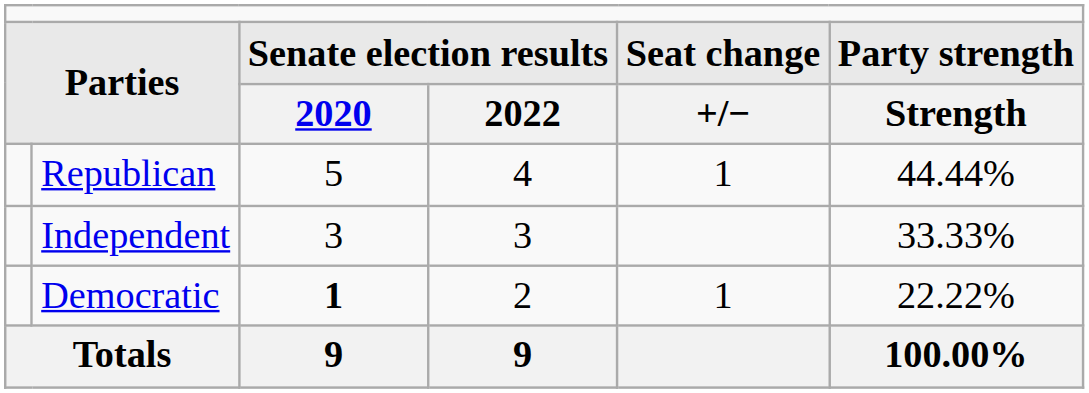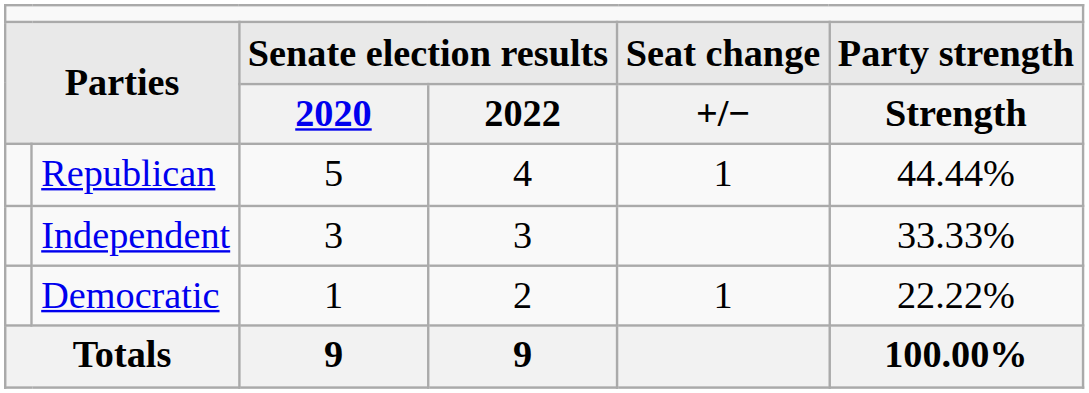(333, 295) bold -> (333, 295) normal
